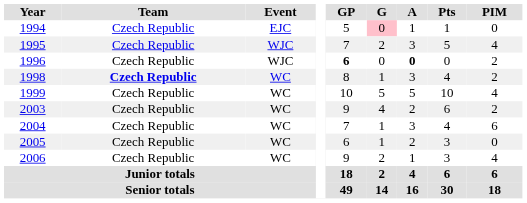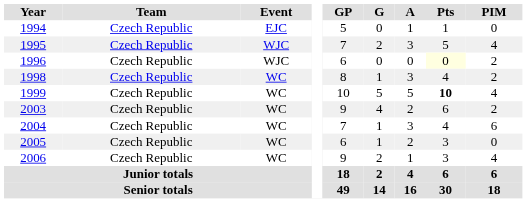(382, 28) pink background -> (379, 28) no background
(346, 60) bold -> (343, 60) normal
(412, 60) bold -> (410, 60) normal
(447, 60) no background -> (446, 60) lightyellow background
(153, 76) bold -> (151, 76) normal
(447, 93) normal -> (446, 93) bold
